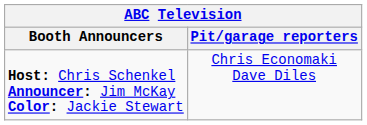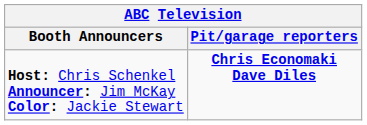(274, 69) normal -> (274, 69) bold
